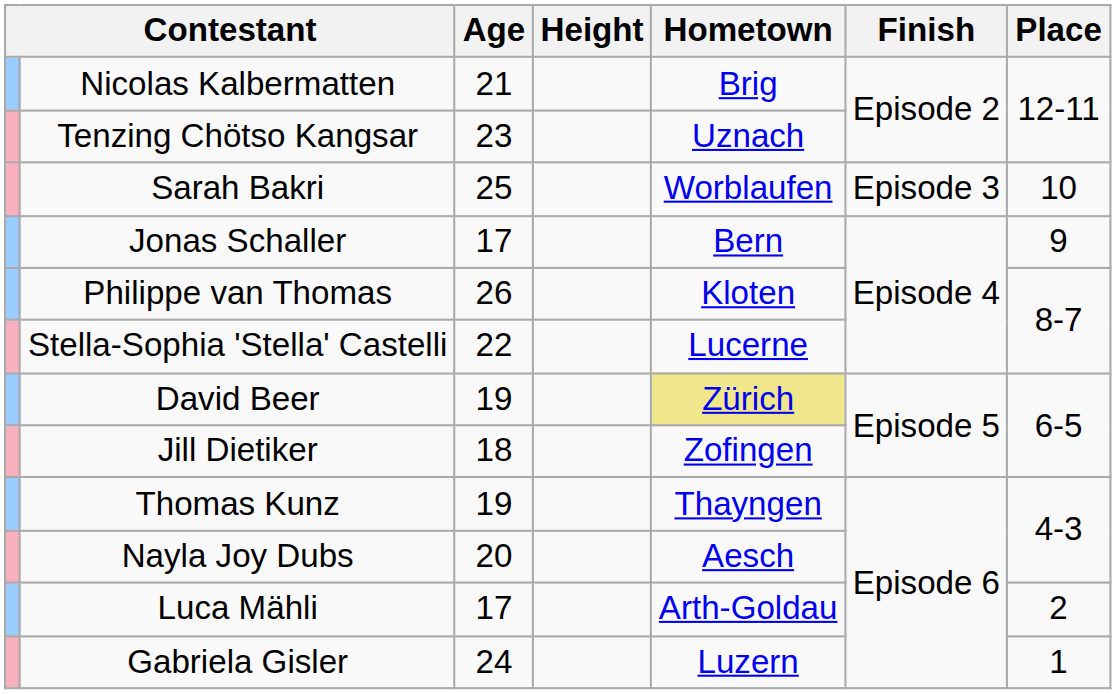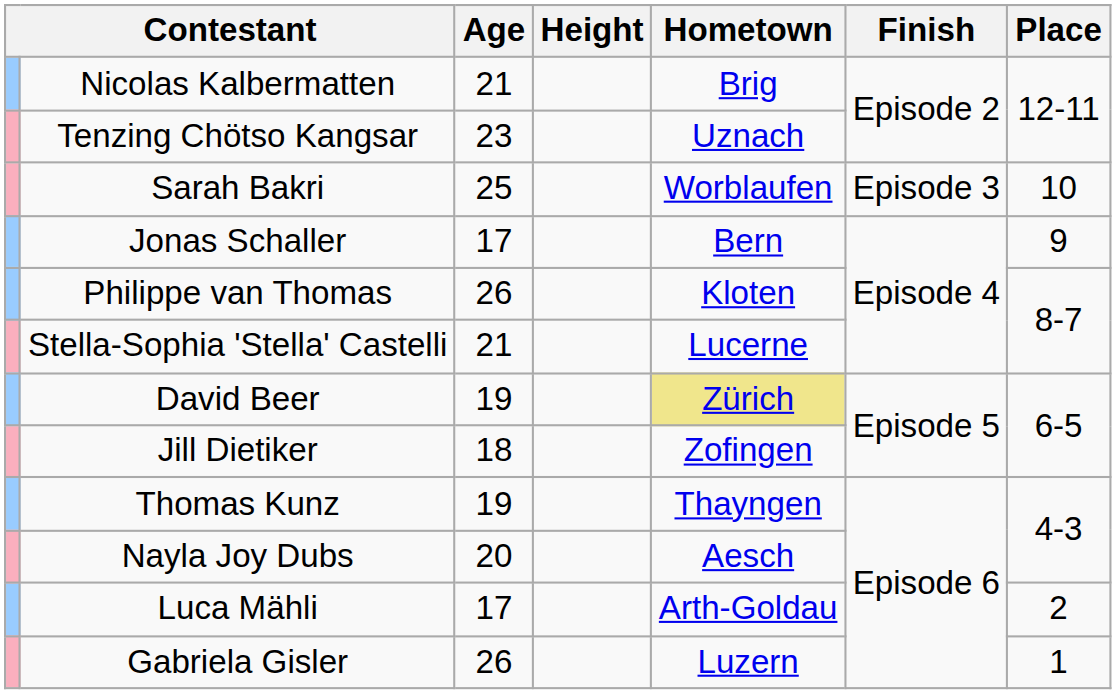(494, 345) 22 -> (494, 345) 21
(494, 661) 24 -> (494, 661) 26
